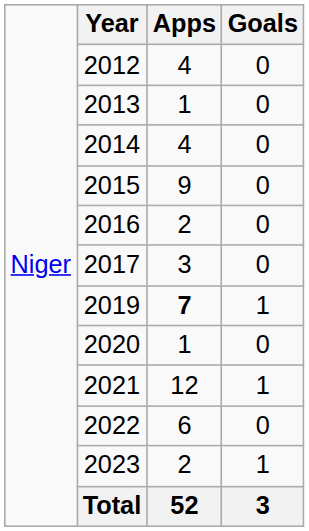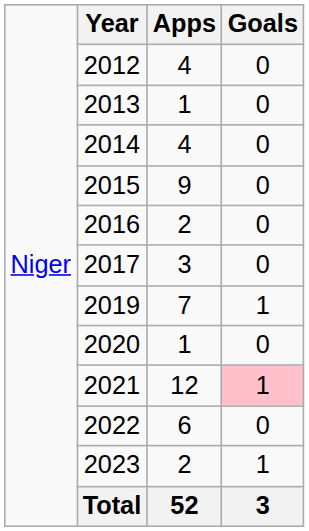(184, 305) bold -> (184, 305) normal
(263, 385) no background -> (263, 385) pink background
